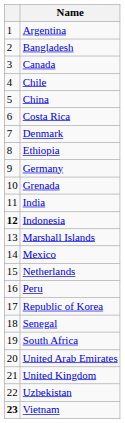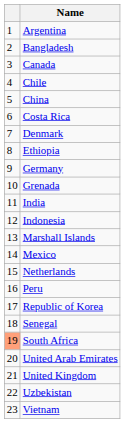(12, 220) bold -> (12, 220) normal
(12, 340) no background -> (12, 340) lightsalmon background
(12, 409) bold -> (12, 409) normal
